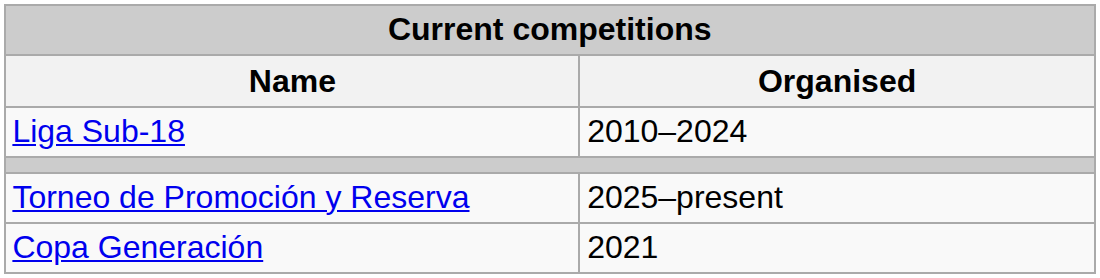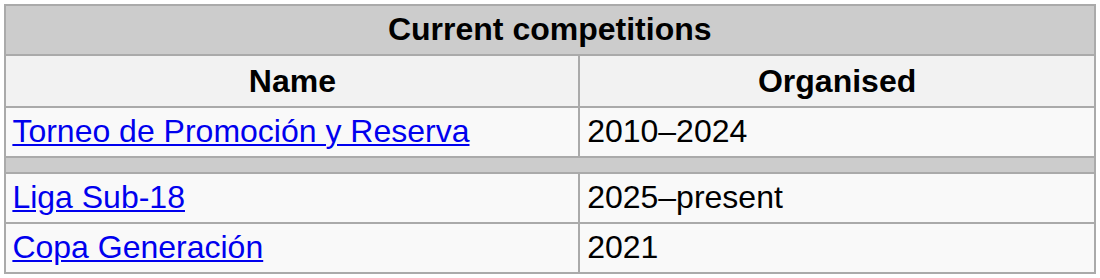(99, 131) Liga Sub-18 -> (241, 131) Torneo de Promoción y Reserva
(241, 196) Torneo de Promoción y Reserva -> (99, 196) Liga Sub-18
